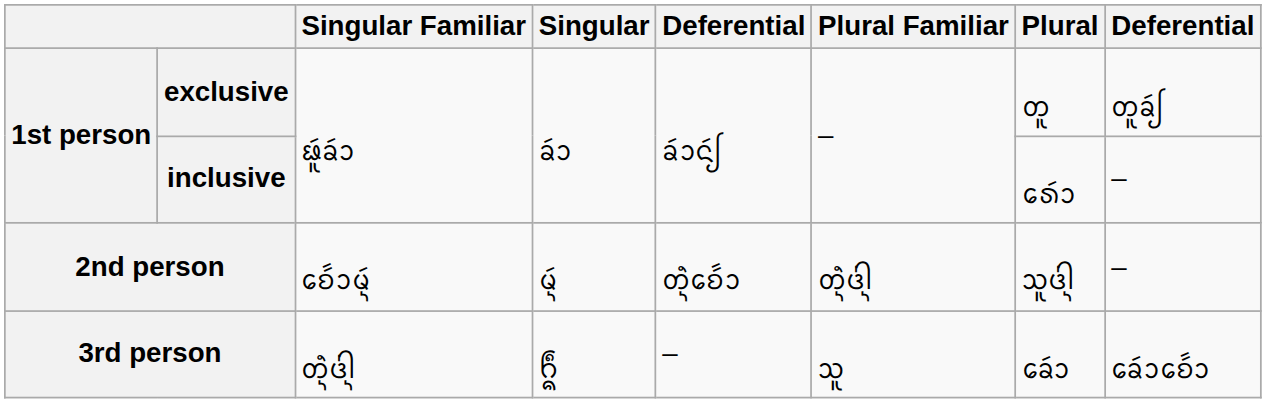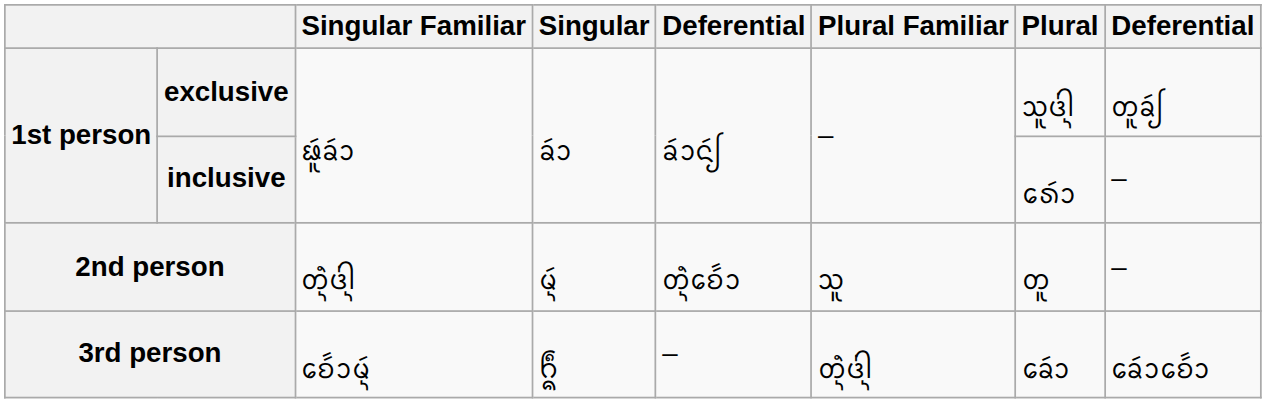(1035, 106) ᨲᩪ -> (1048, 106) ᩈᩪᨴ᩵ᩤ᩠ᨶ
(336, 280) ᨧᩮᩢᩢᩣᨾᩢ᩠ᨶ -> (328, 280) ᨲᩫ᩠ᨶᨴ᩵ᩤ᩠ᨶ
(845, 280) ᨲᩫ᩠ᨶᨴ᩵ᩤ᩠ᨶ -> (831, 280) ᩈᩪ
(1048, 280) ᩈᩪᨴ᩵ᩤ᩠ᨶ -> (1035, 280) ᨲᩪ
(328, 368) ᨲᩫ᩠ᨶᨴ᩵ᩤ᩠ᨶ -> (336, 368) ᨧᩮᩢᩢᩣᨾᩢ᩠ᨶ
(831, 368) ᩈᩪ -> (845, 368) ᨲᩫ᩠ᨶᨴ᩵ᩤ᩠ᨶ
